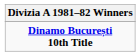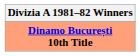(70, 36) no background -> (70, 36) lightsalmon background
